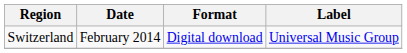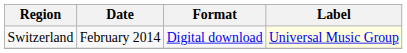(334, 37) no background -> (334, 37) lightyellow background
